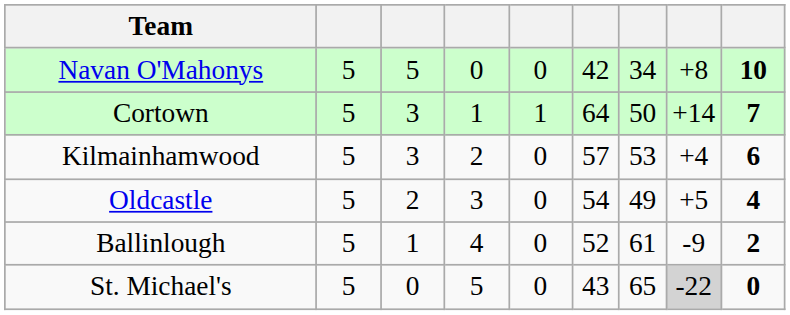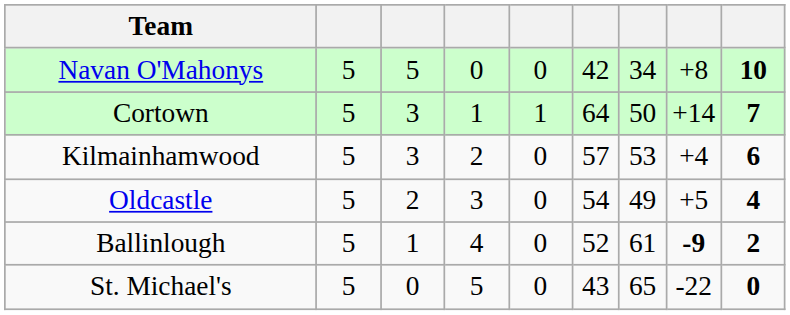(694, 243) normal -> (694, 243) bold
(694, 286) lightgrey background -> (694, 286) no background
